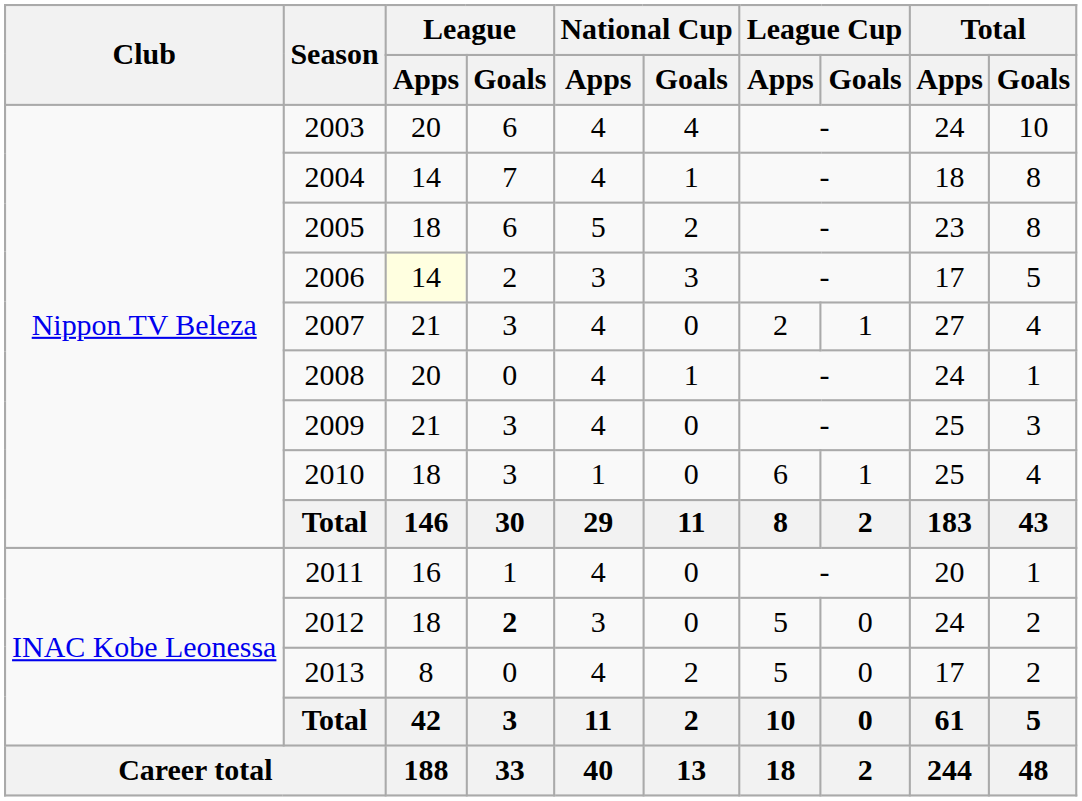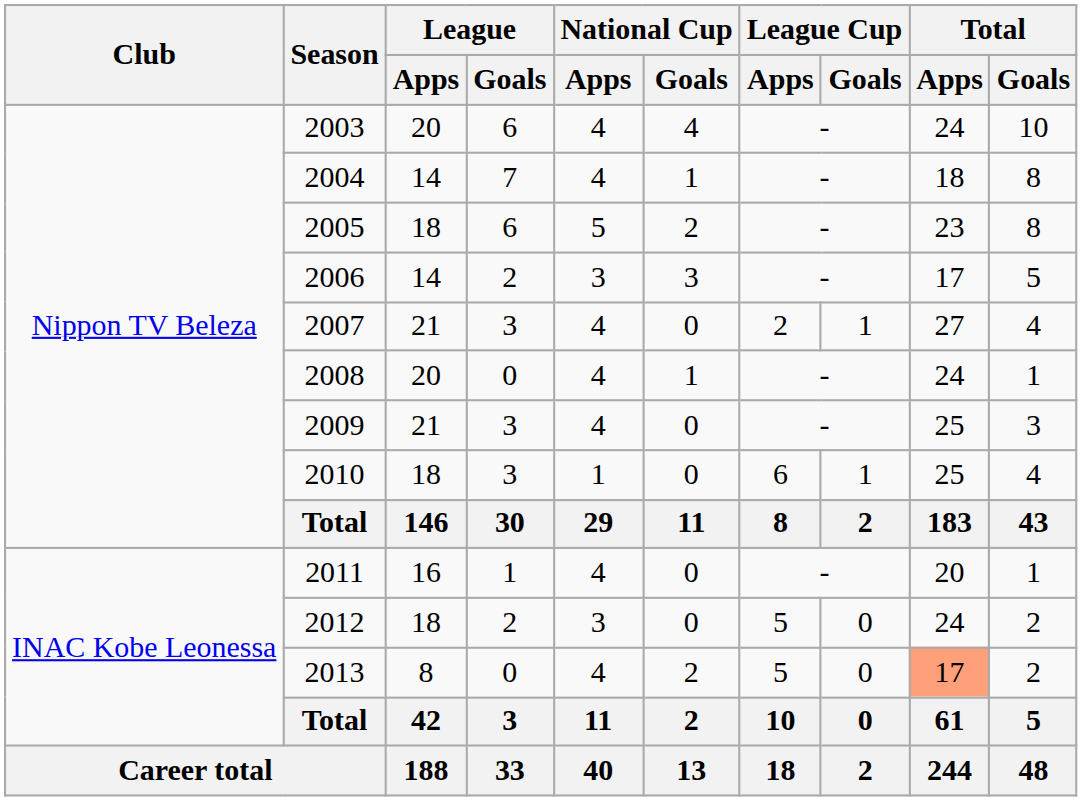(426, 276) lightyellow background -> (426, 276) no background
(510, 622) bold -> (510, 622) normal
(950, 671) no background -> (950, 671) lightsalmon background
